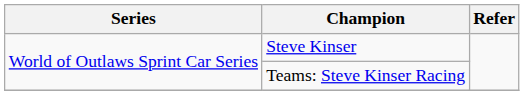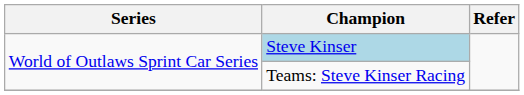(311, 47) no background -> (311, 47) lightblue background
